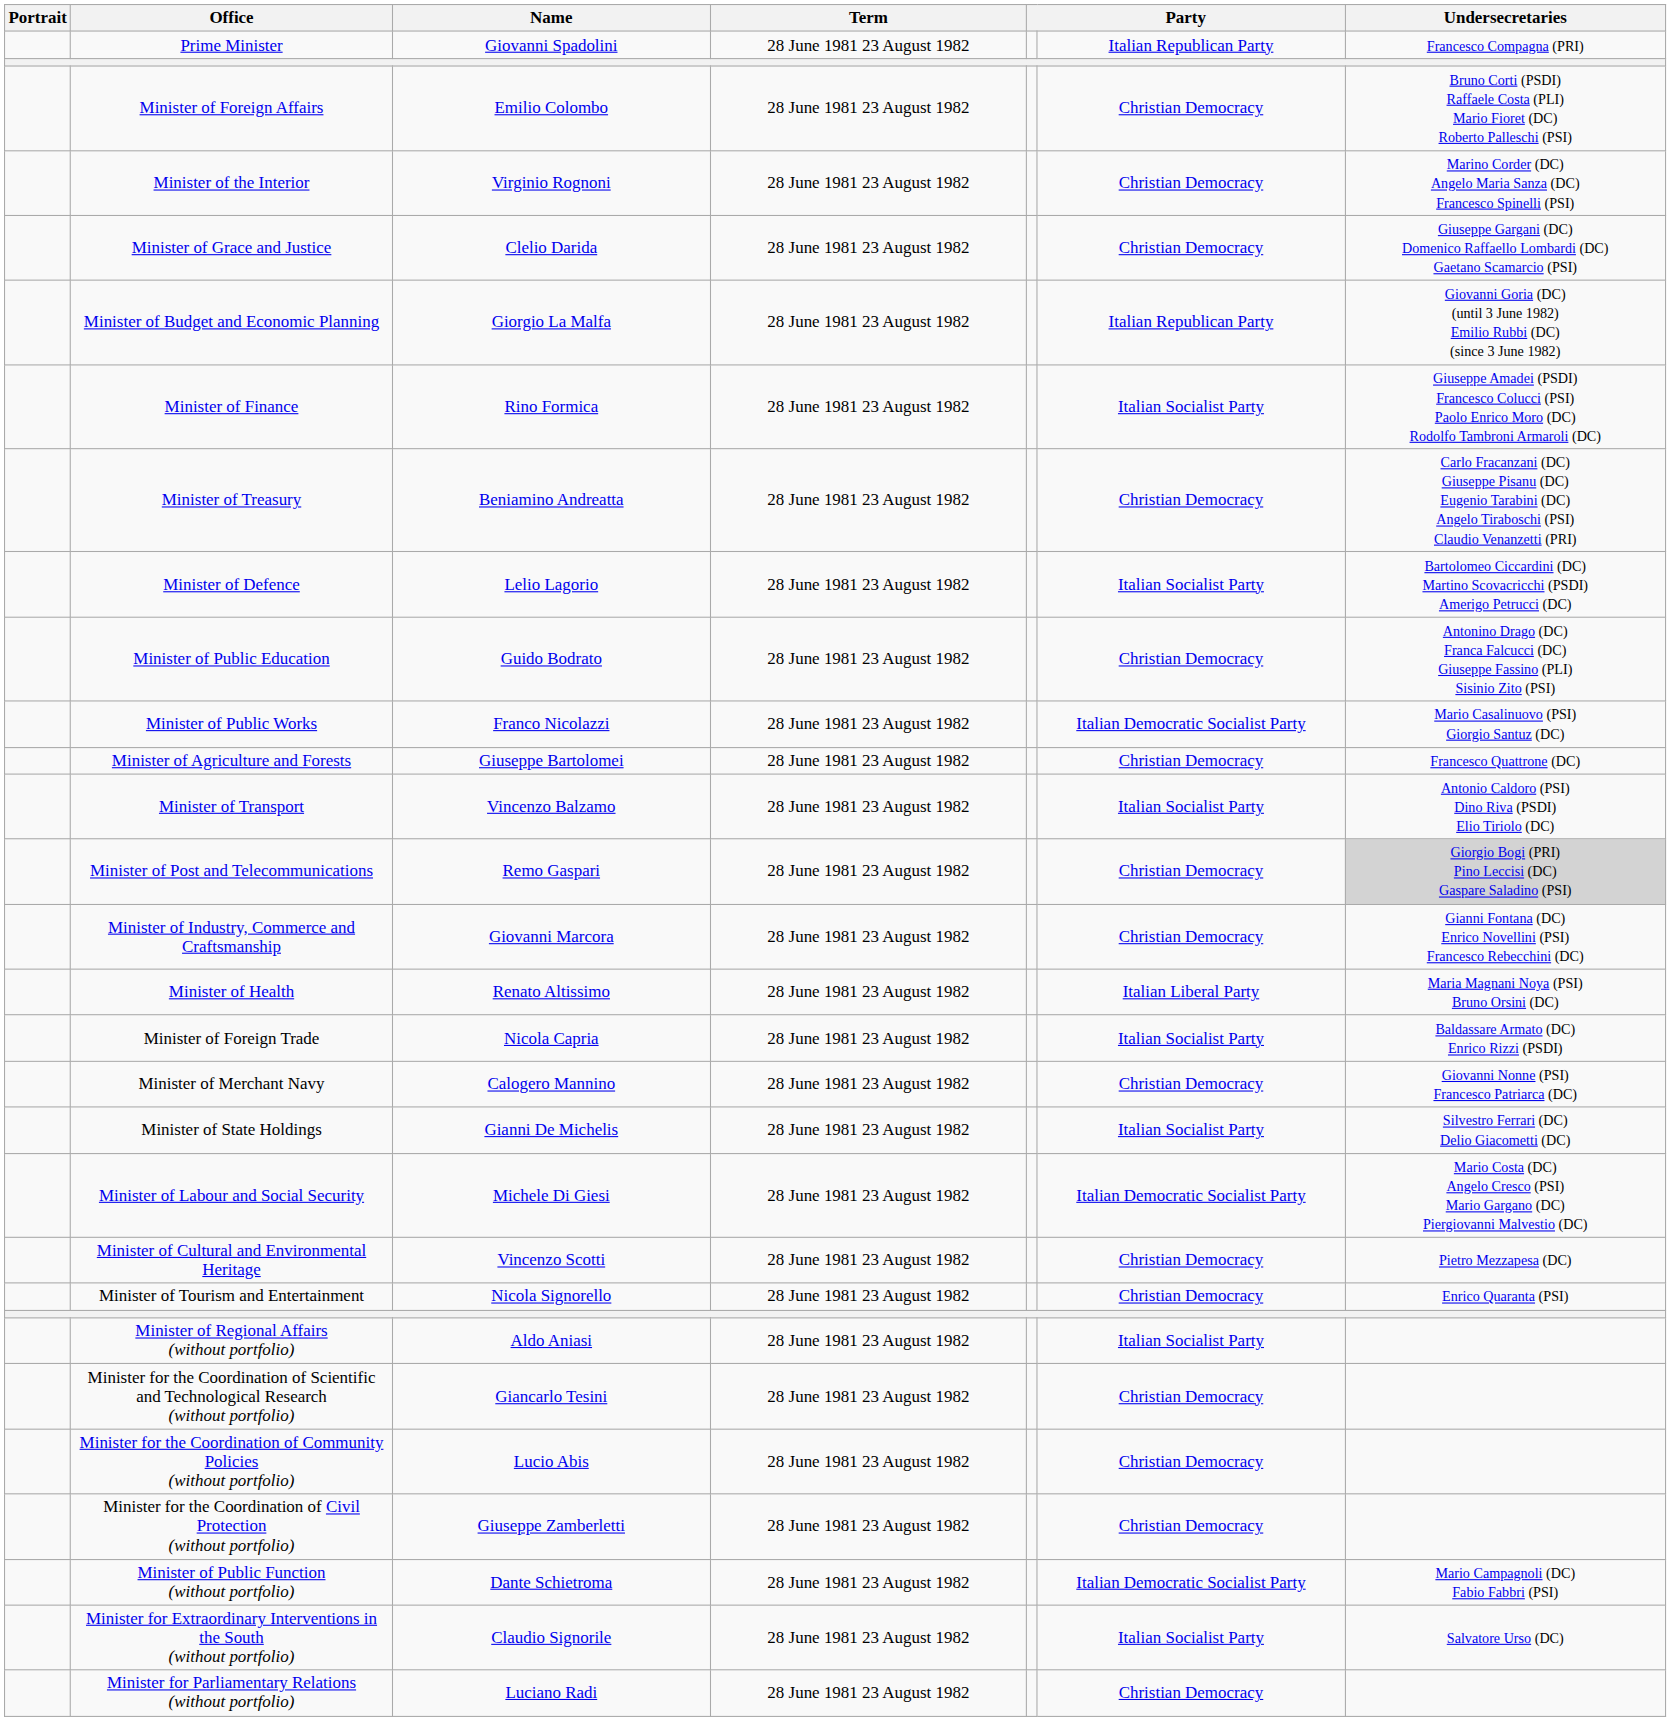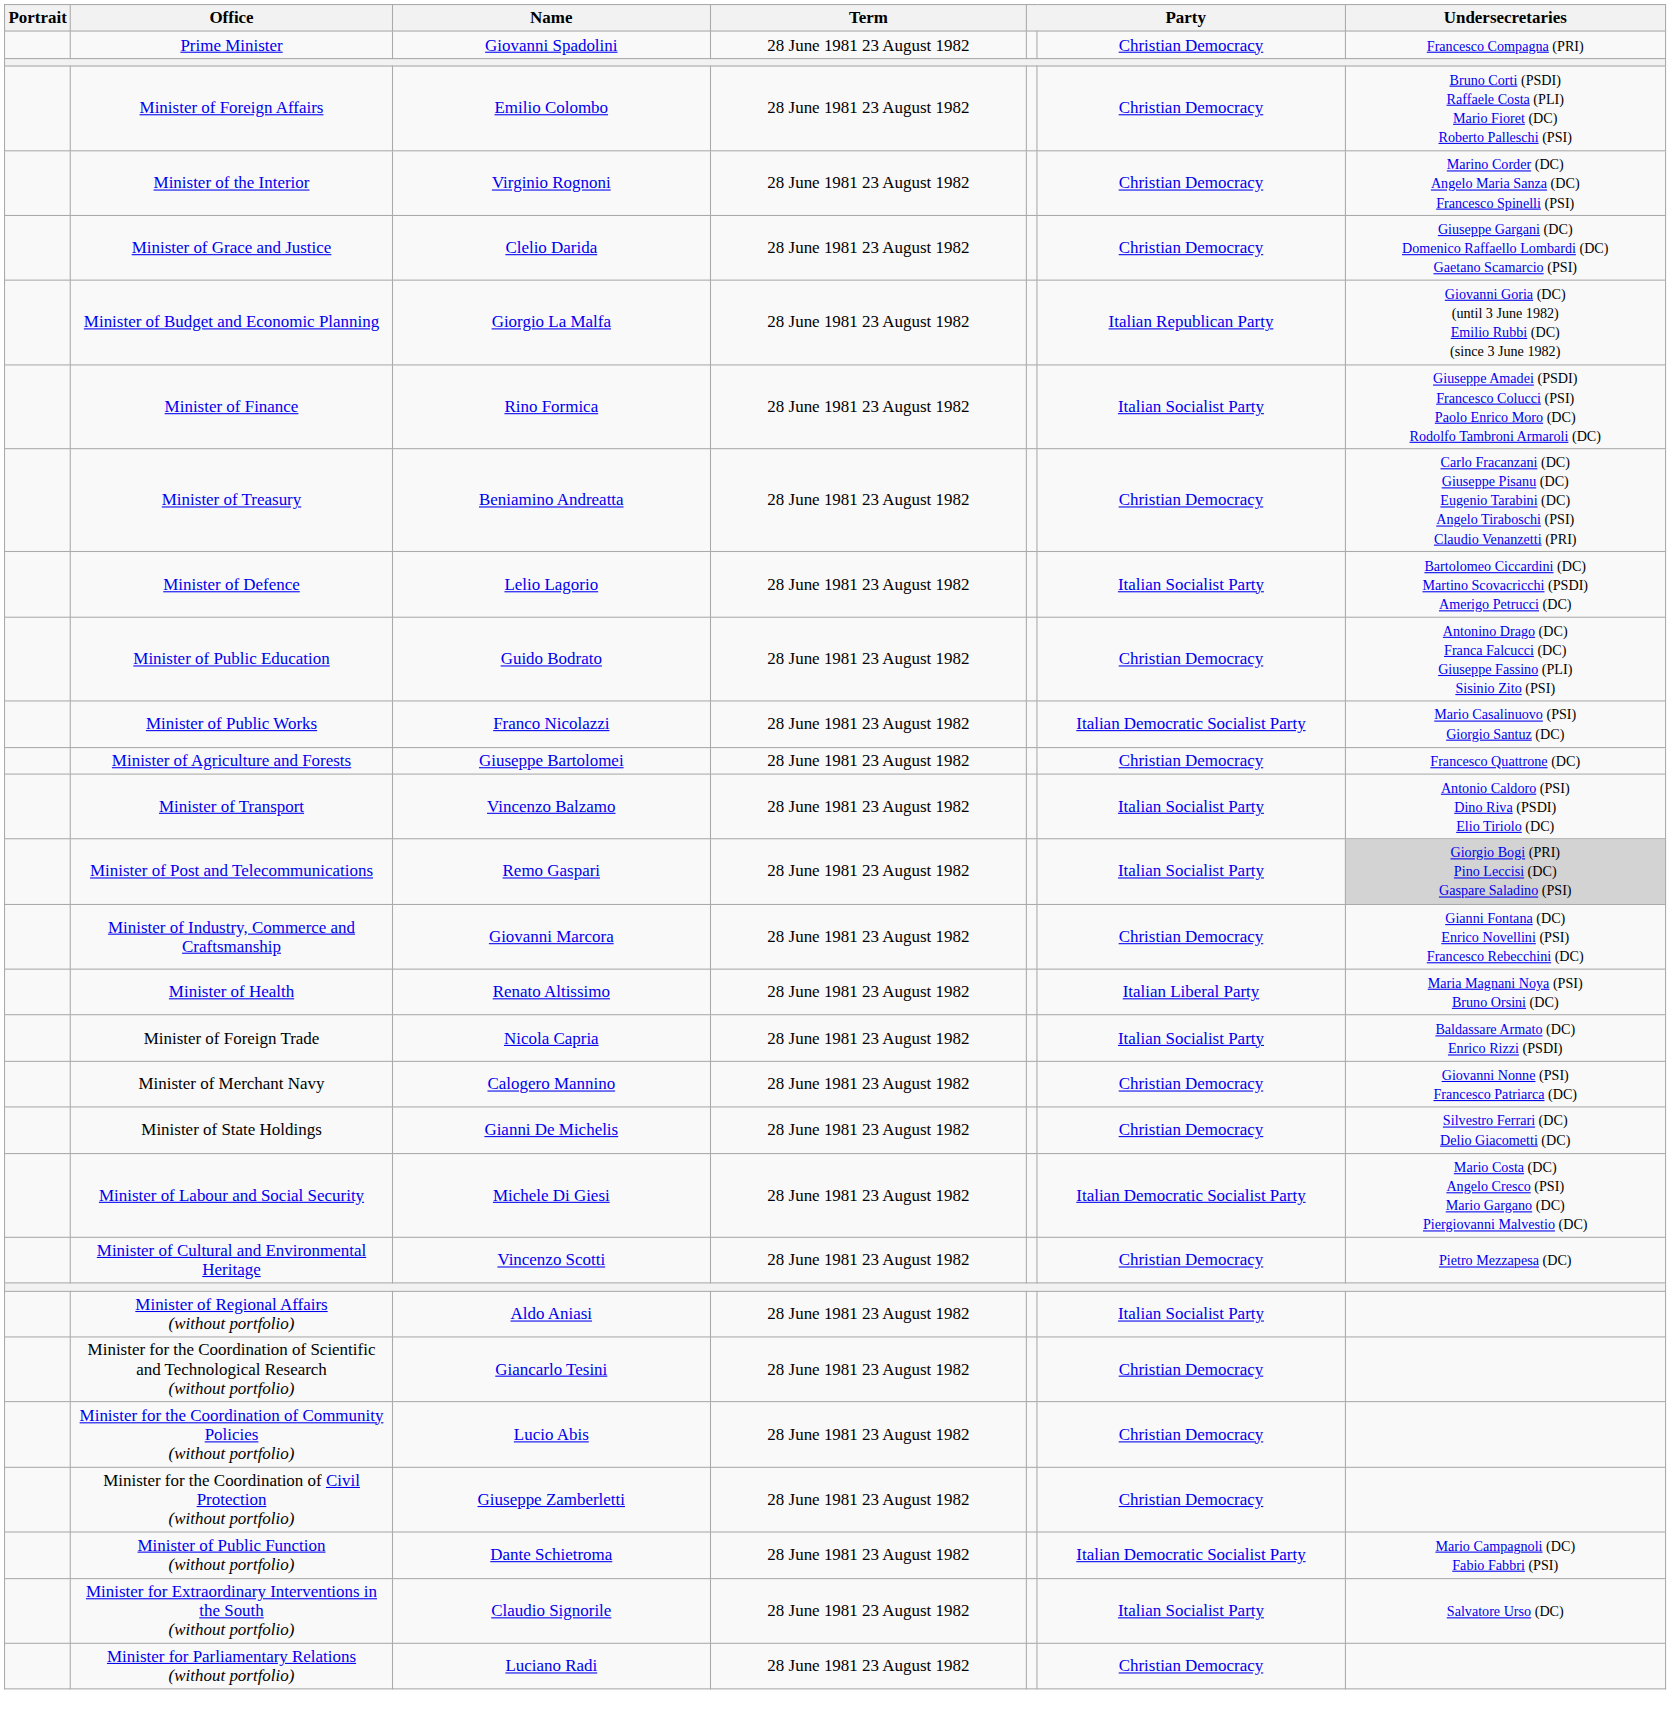(1191, 44) Italian Republican Party -> (1191, 44) Christian Democracy
(1191, 871) Christian Democracy -> (1191, 871) Italian Socialist Party
(1191, 1130) Italian Socialist Party -> (1191, 1130) Christian Democracy
- row: (232, 1296)
